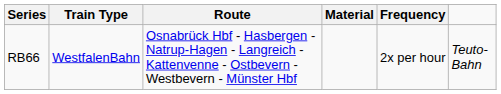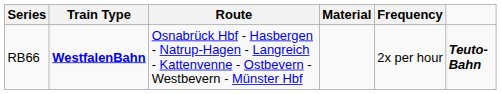(96, 57) normal -> (99, 57) bold
(470, 57) normal -> (468, 57) bold
